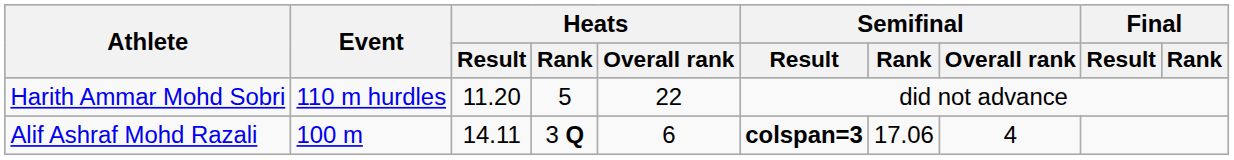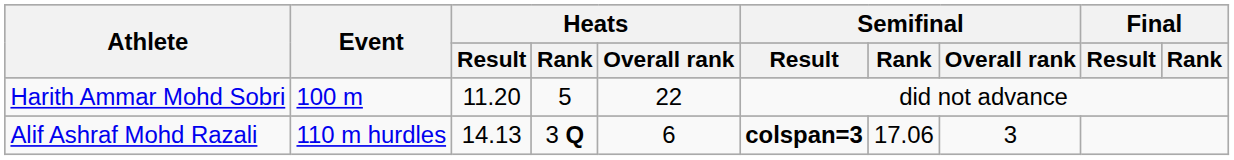(371, 98) 110 m hurdles -> (330, 98) 100 m
(330, 135) 100 m -> (371, 135) 110 m hurdles
(492, 135) 14.11 -> (492, 135) 14.13
(1010, 135) 4 -> (1010, 135) 3
